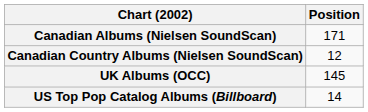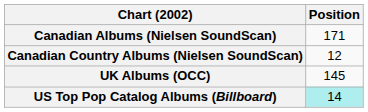(334, 96) no background -> (334, 96) paleturquoise background
